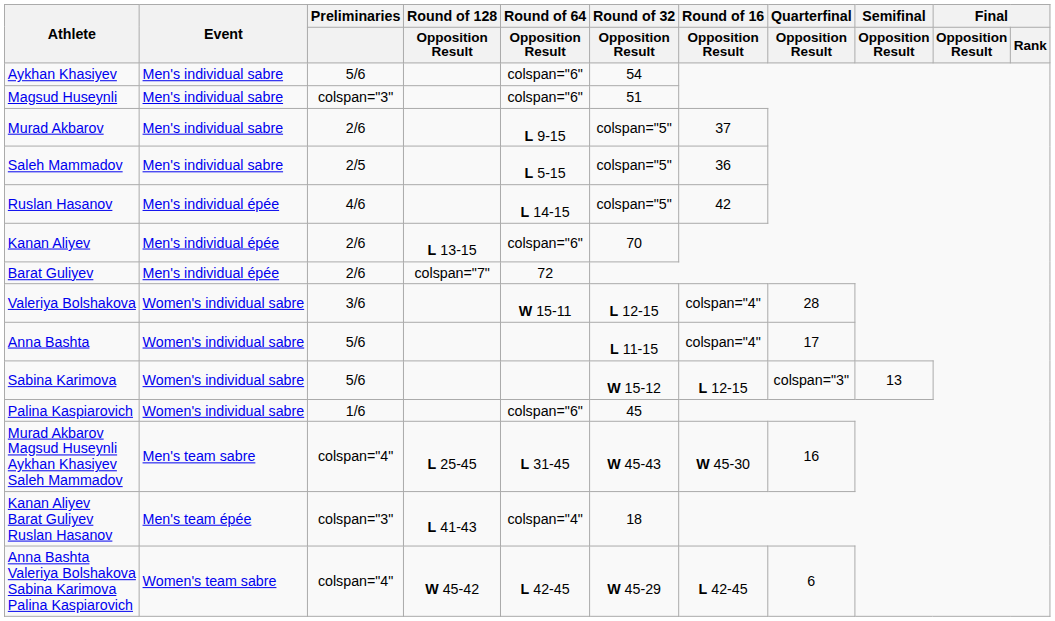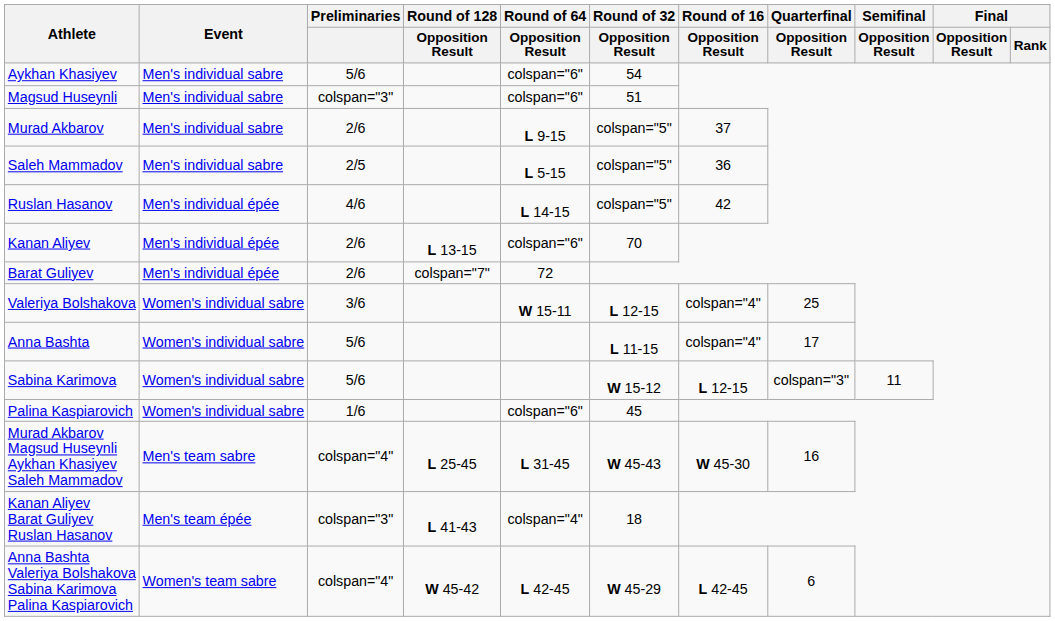(811, 304) 28 -> (811, 304) 25
(894, 380) 13 -> (894, 380) 11
